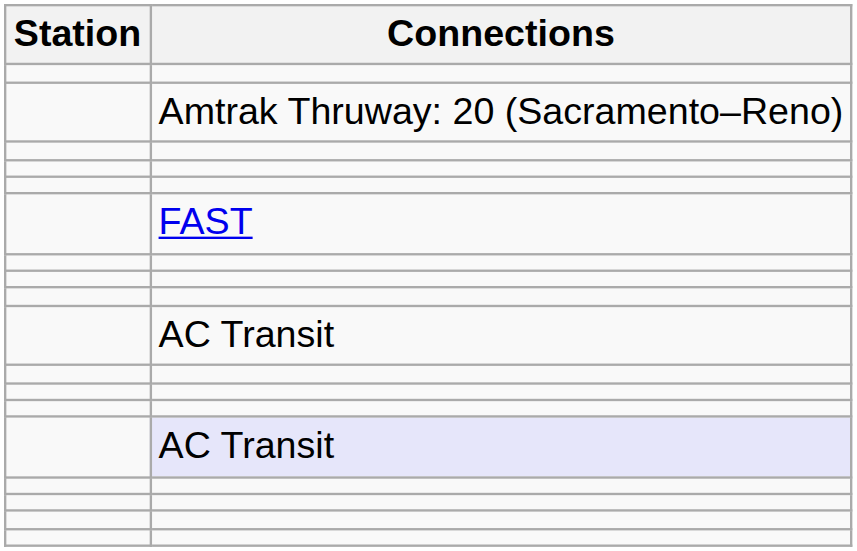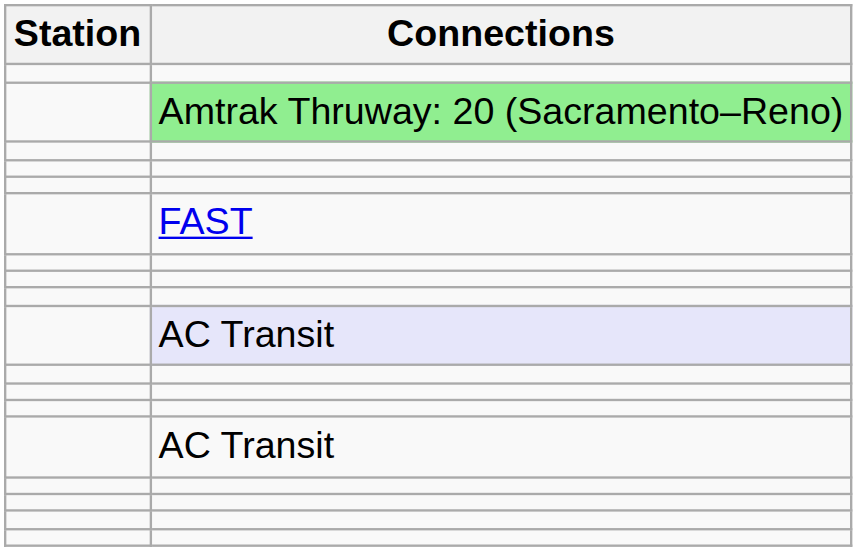(501, 111) no background -> (501, 111) lightgreen background
(246, 334) no background -> (246, 334) lavender background
(246, 446) lavender background -> (246, 446) no background
